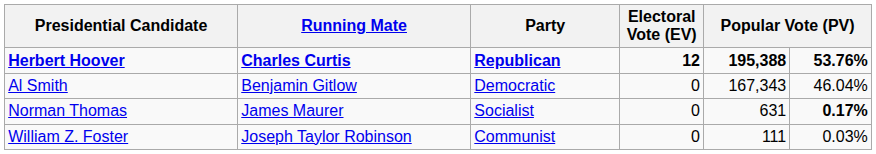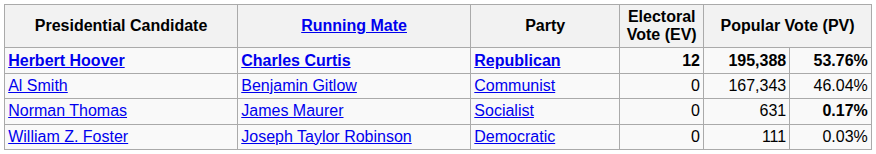(515, 85) Democratic -> (515, 85) Communist
(515, 136) Communist -> (515, 136) Democratic
